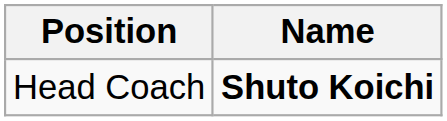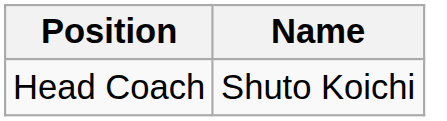(328, 86) bold -> (318, 86) normal
